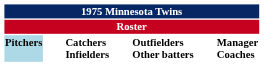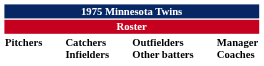(24, 42) lightblue background -> (24, 42) no background
